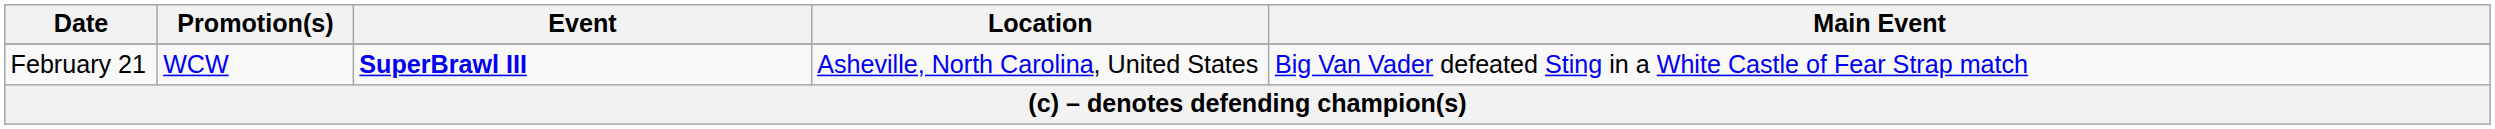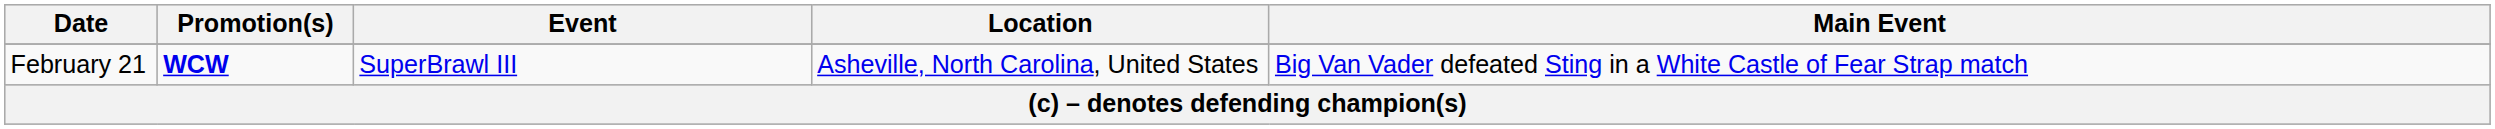(196, 64) normal -> (196, 64) bold
(443, 64) bold -> (438, 64) normal
